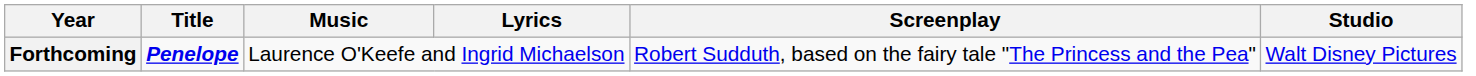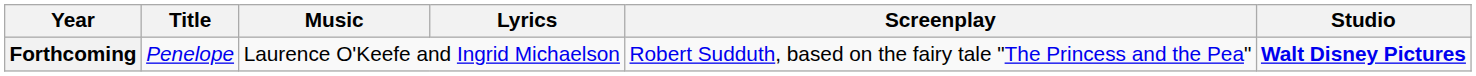(192, 53) bold -> (190, 53) normal
(1361, 53) normal -> (1363, 53) bold
